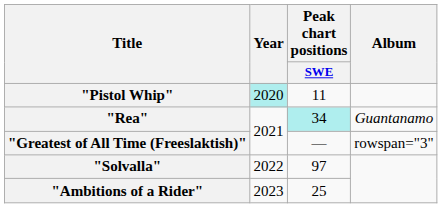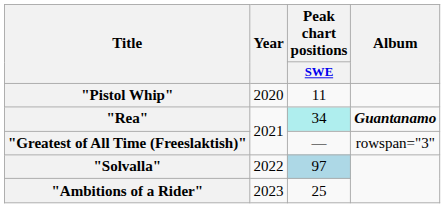(269, 95) paleturquoise background -> (269, 95) no background
(394, 119) normal -> (395, 119) bold
(319, 166) no background -> (319, 166) lightblue background
